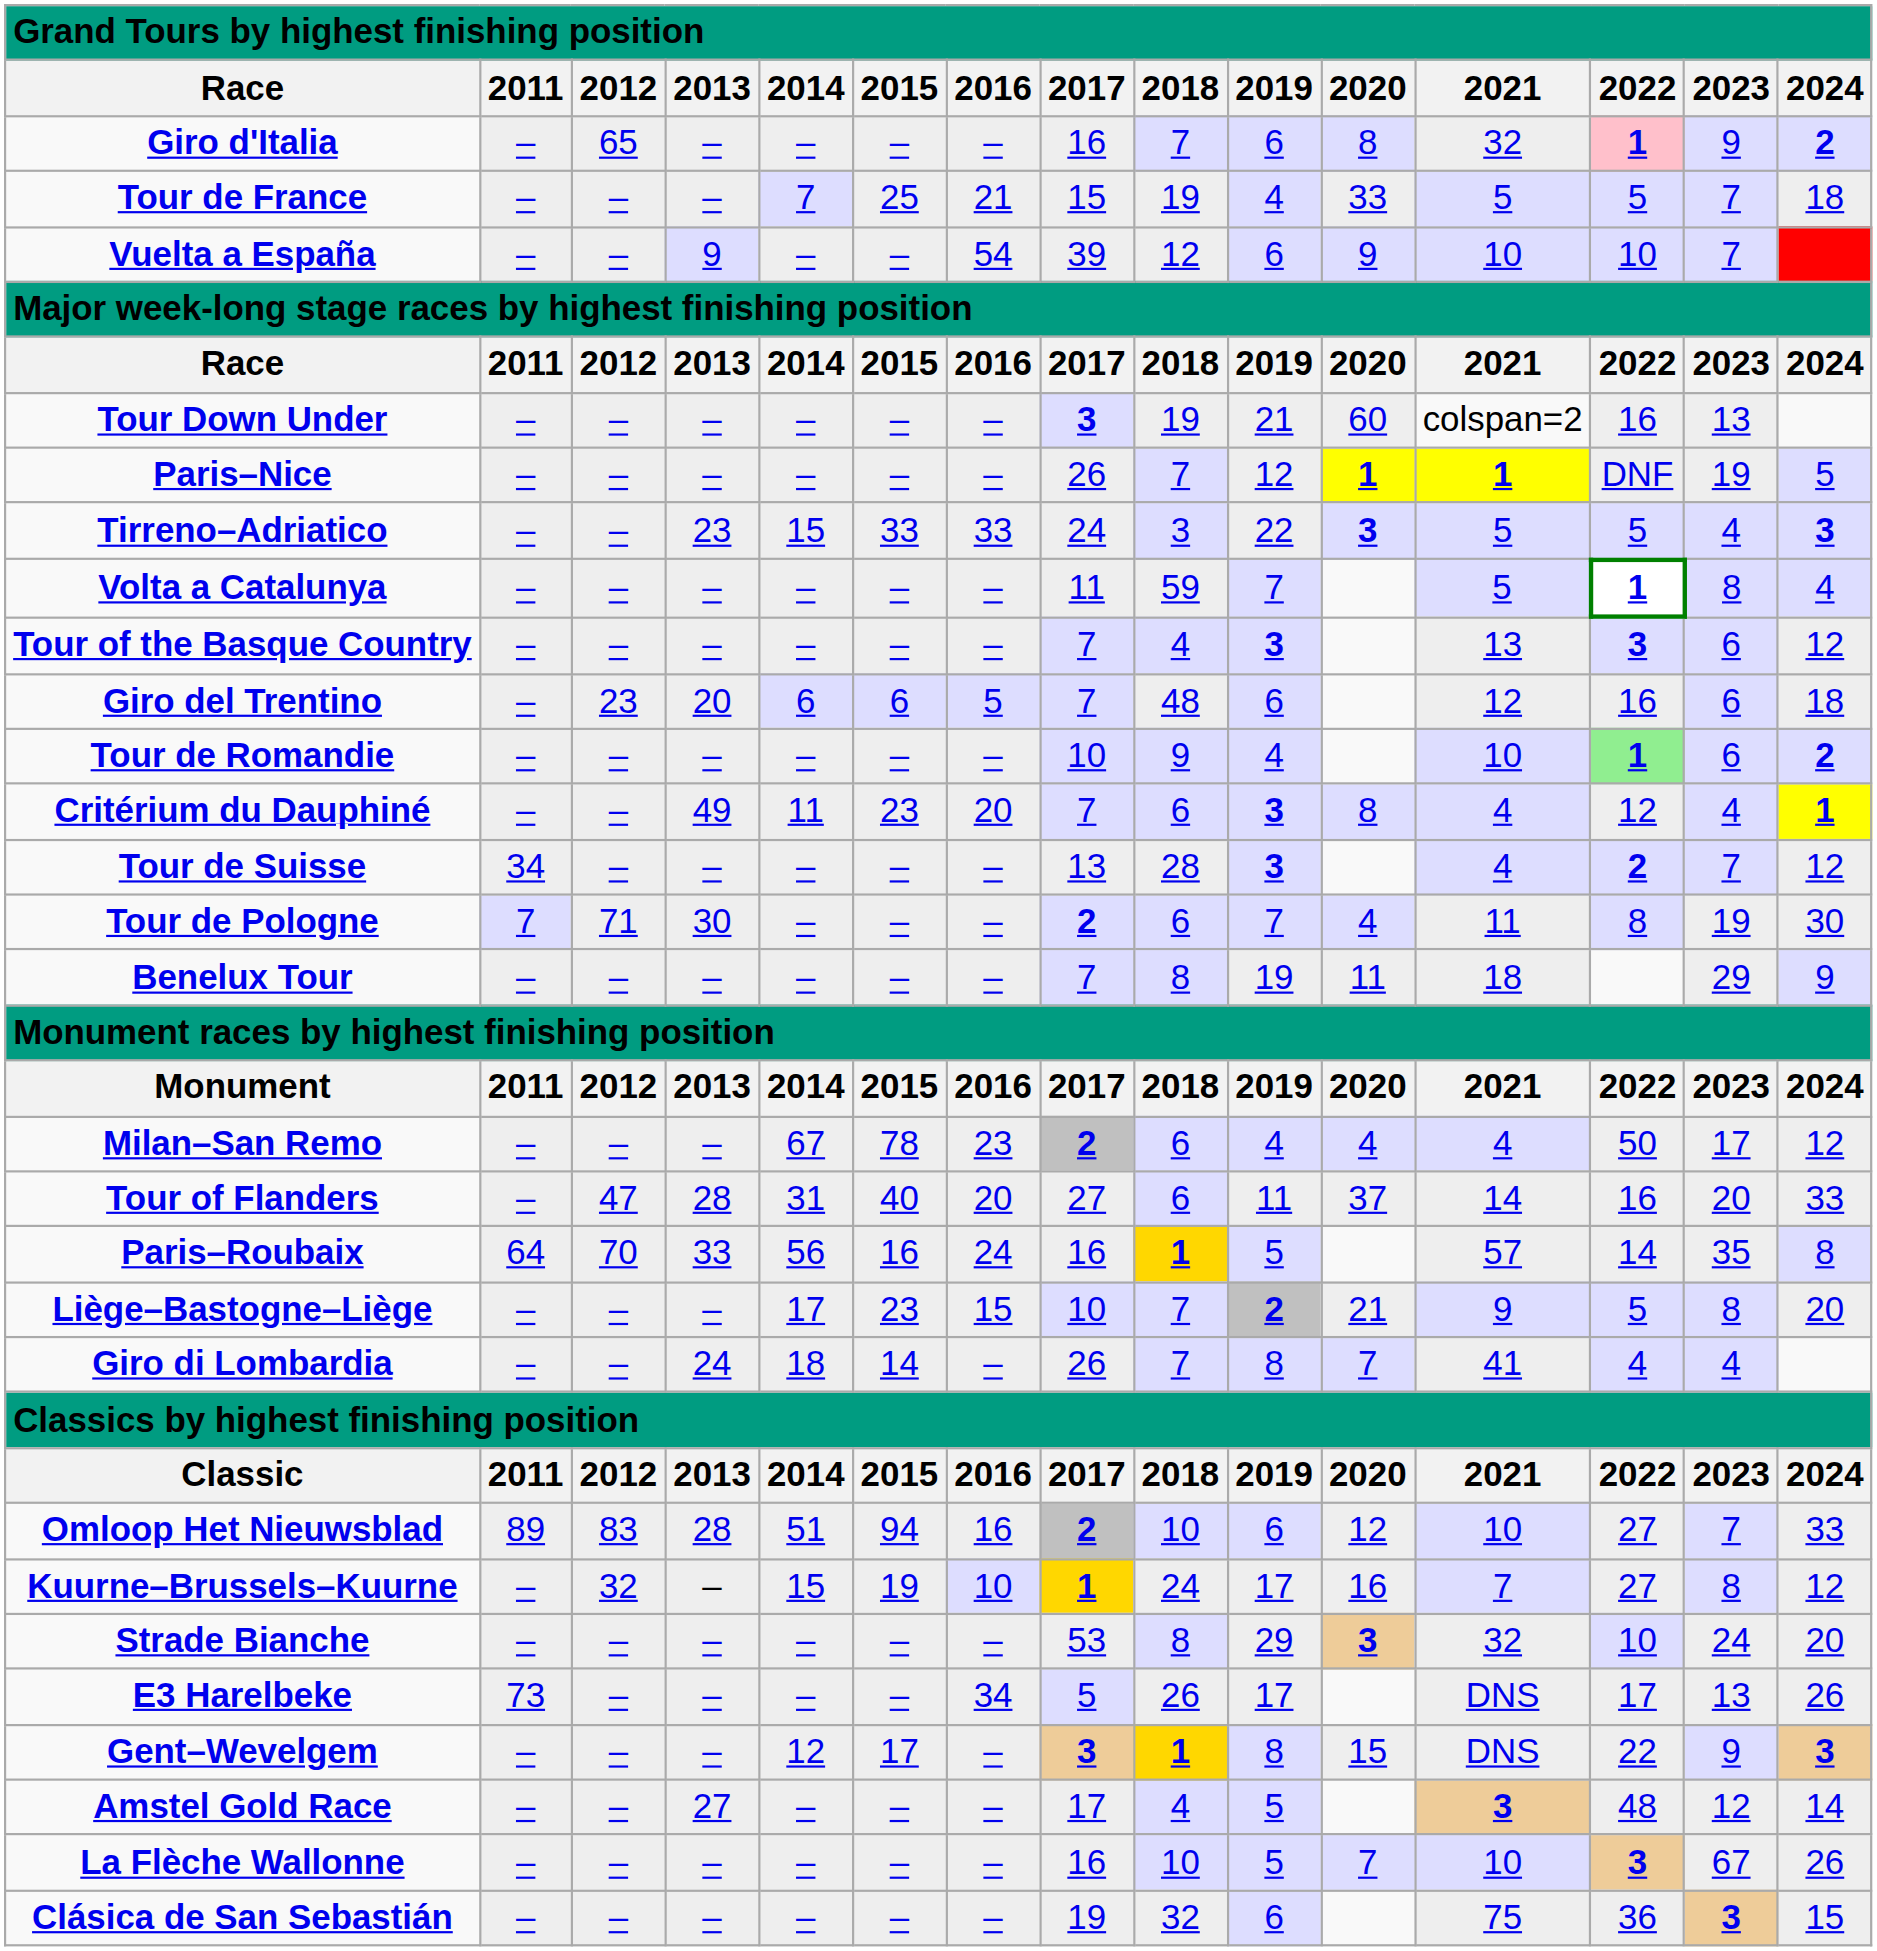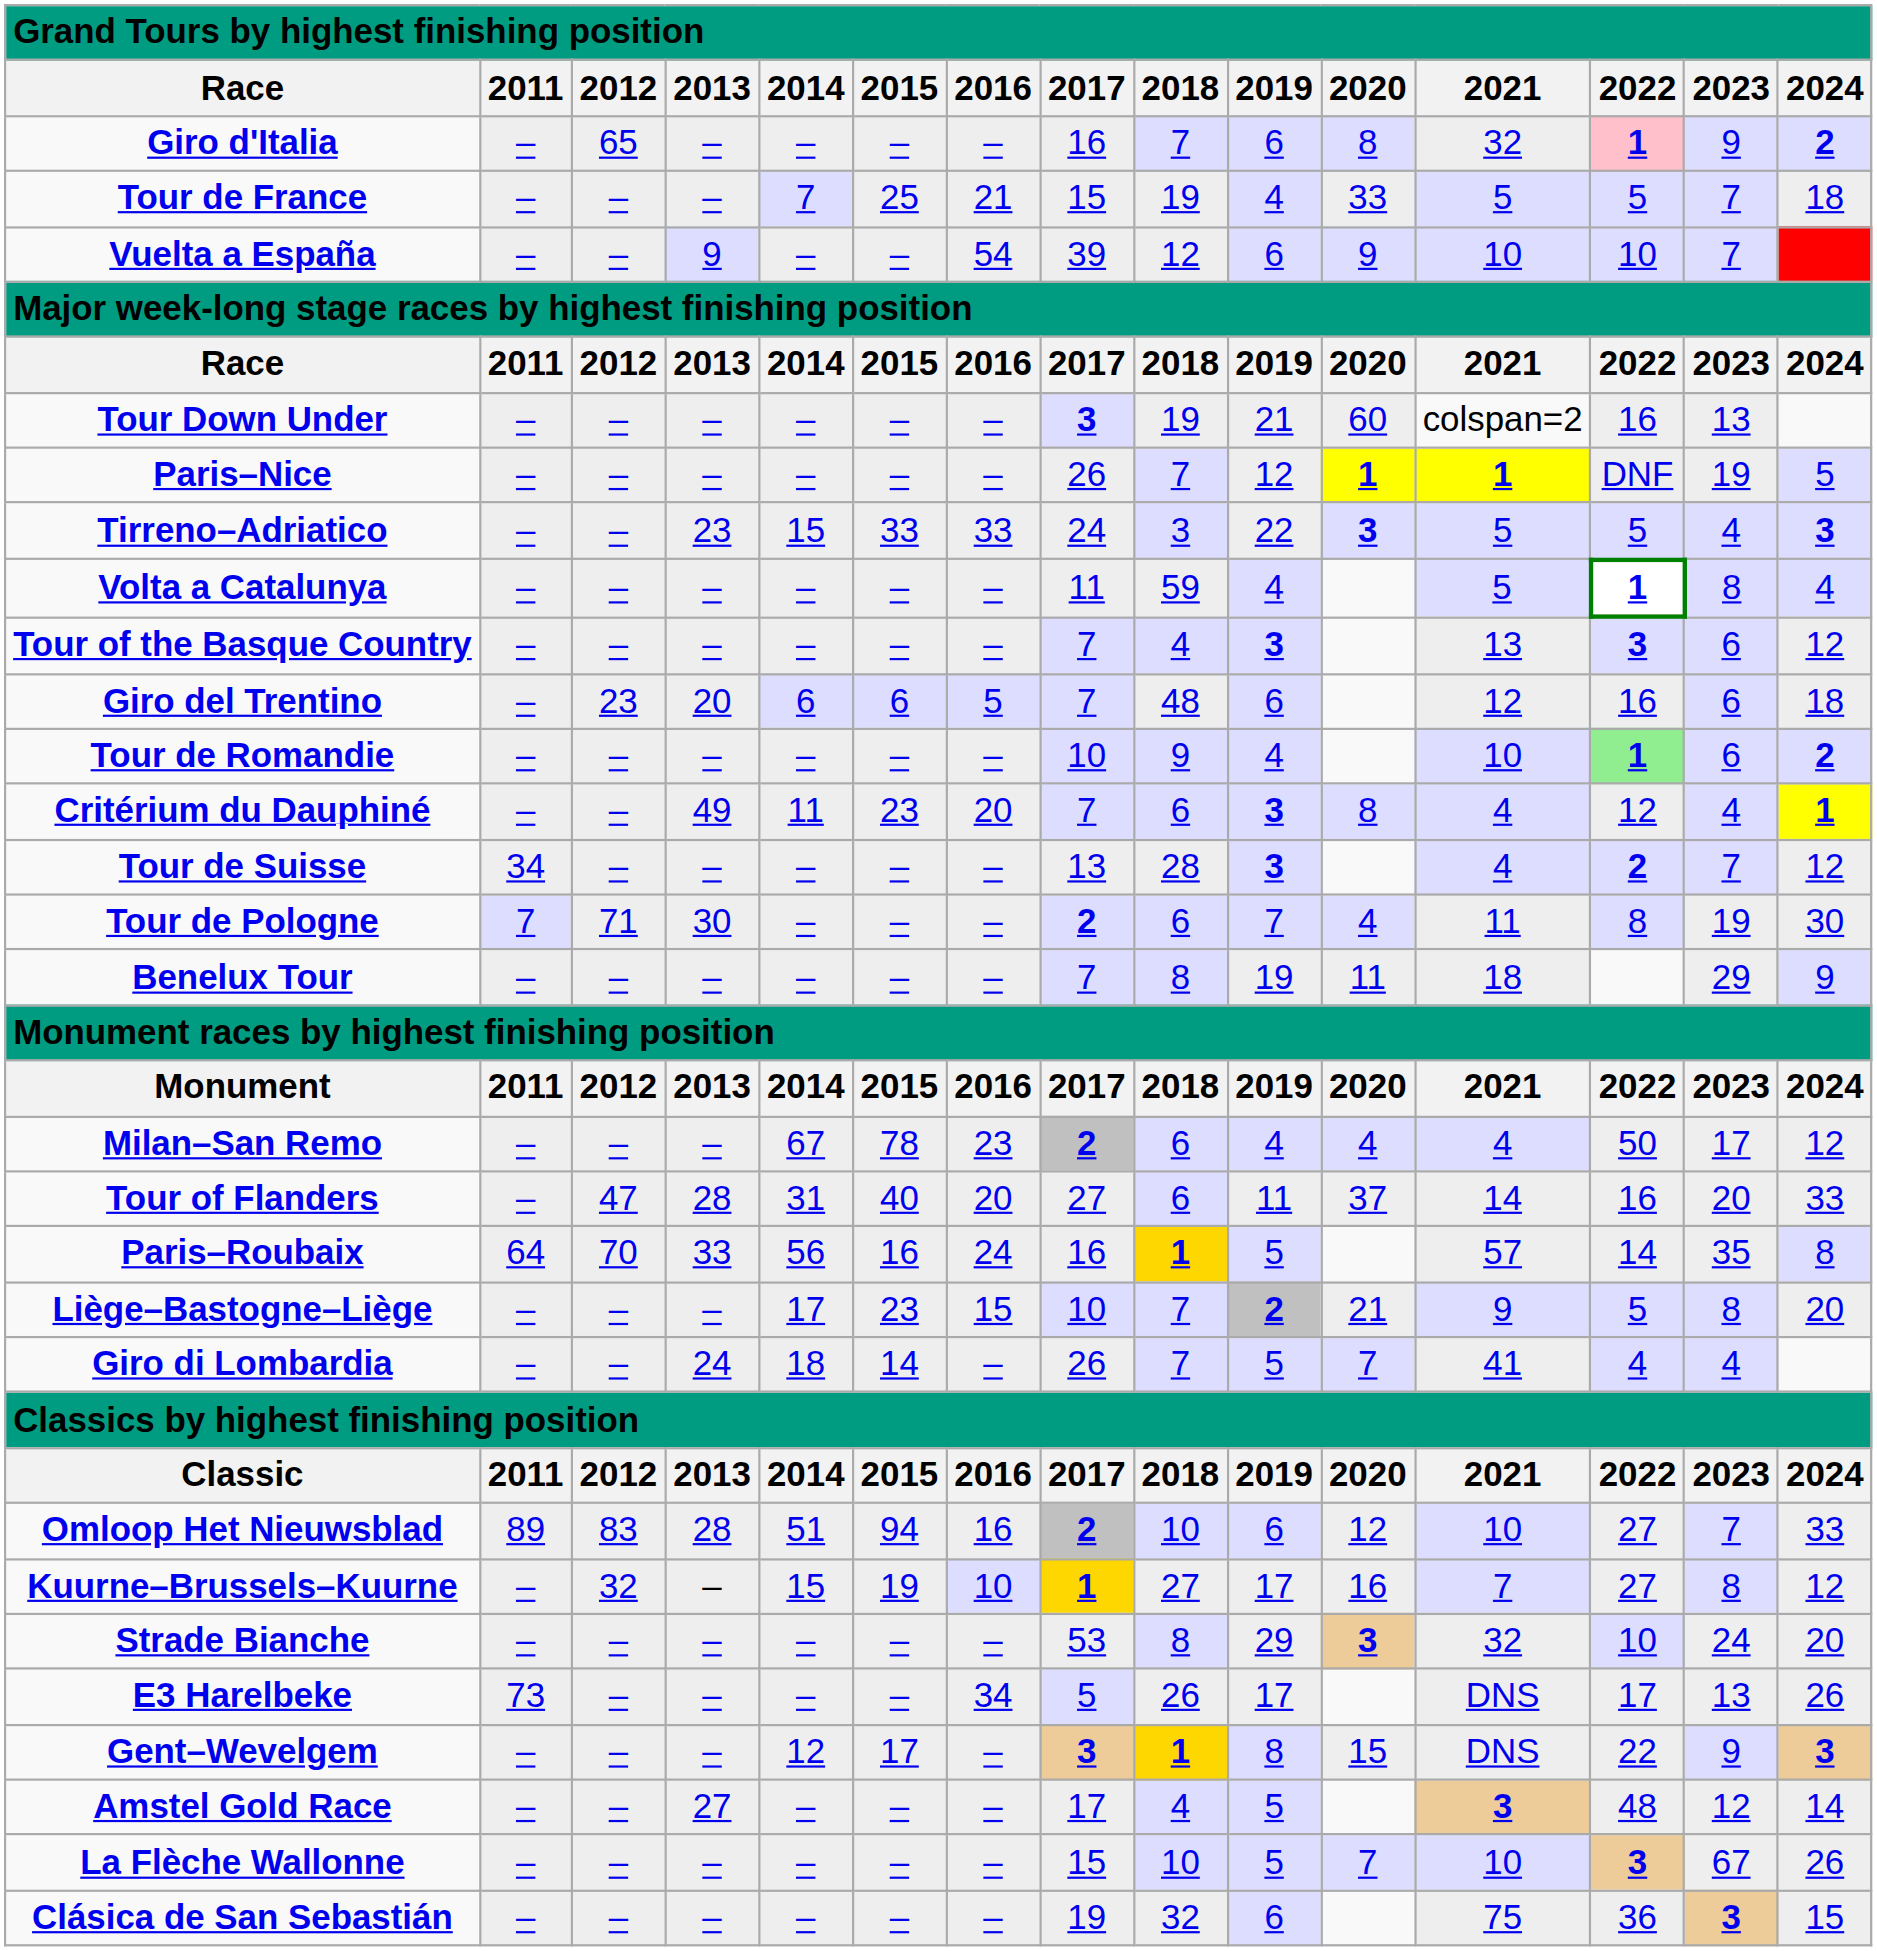(1274, 587) 7 -> (1274, 587) 4
(1274, 1364) 8 -> (1274, 1364) 5
(1180, 1585) 24 -> (1180, 1585) 27
(1087, 1861) 16 -> (1087, 1861) 15
